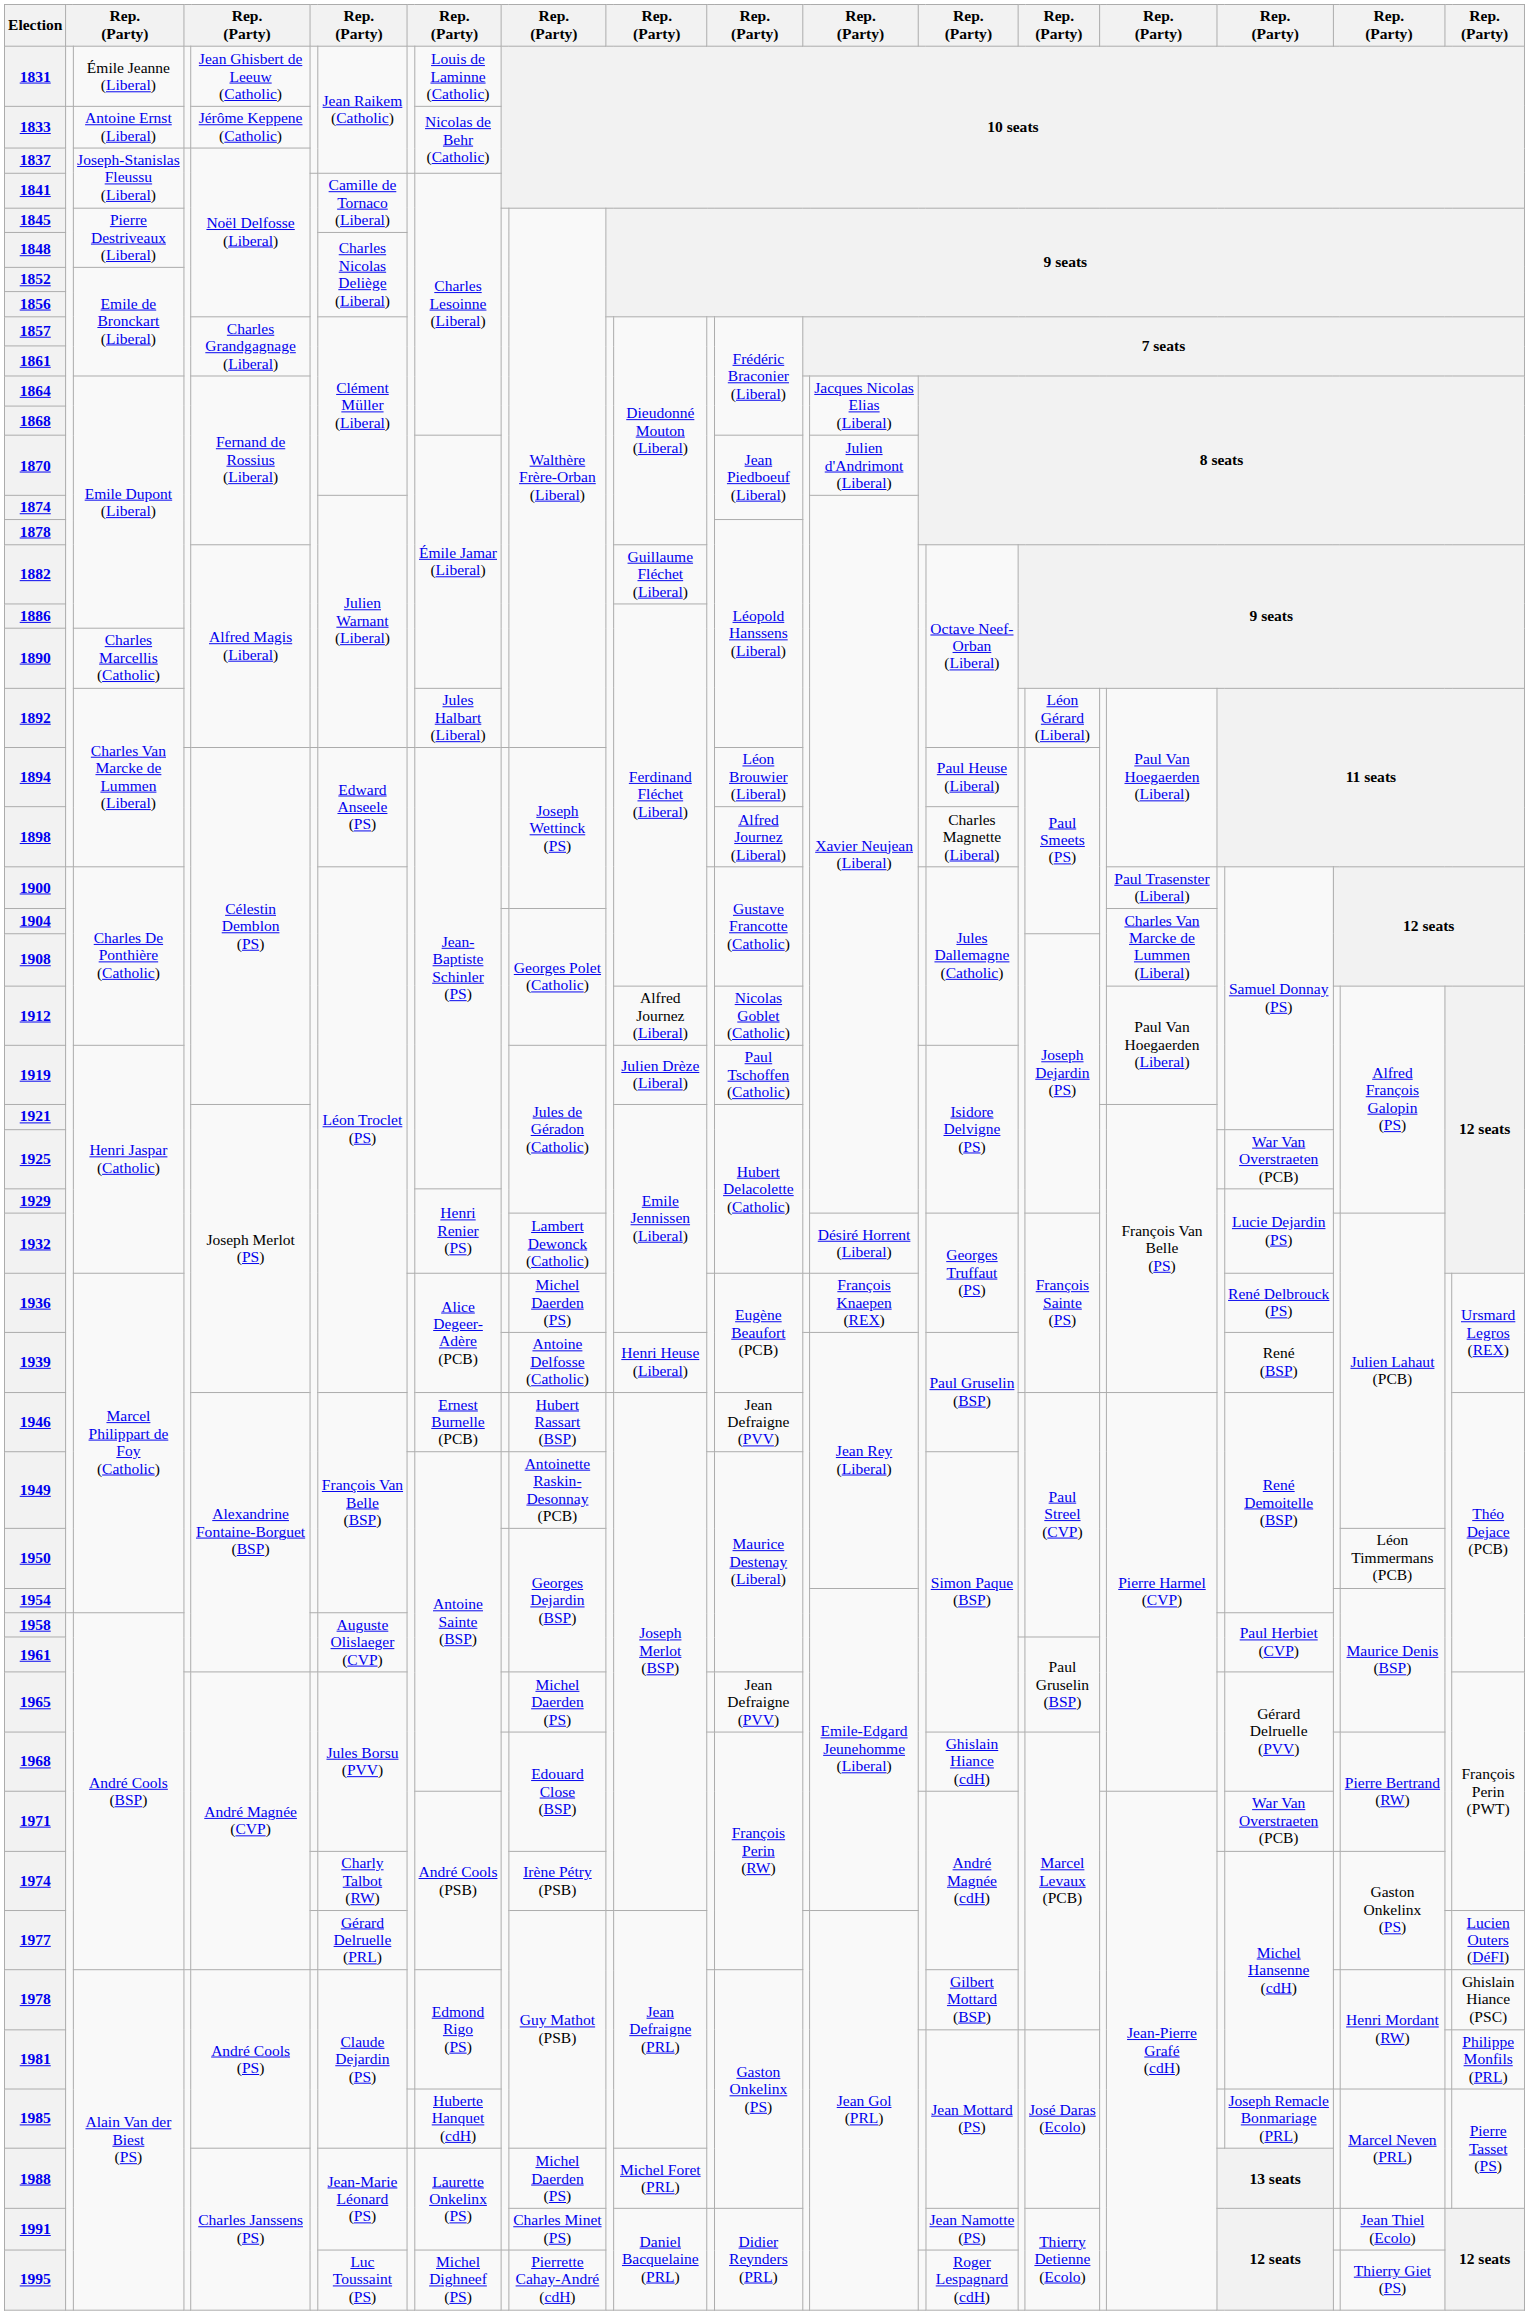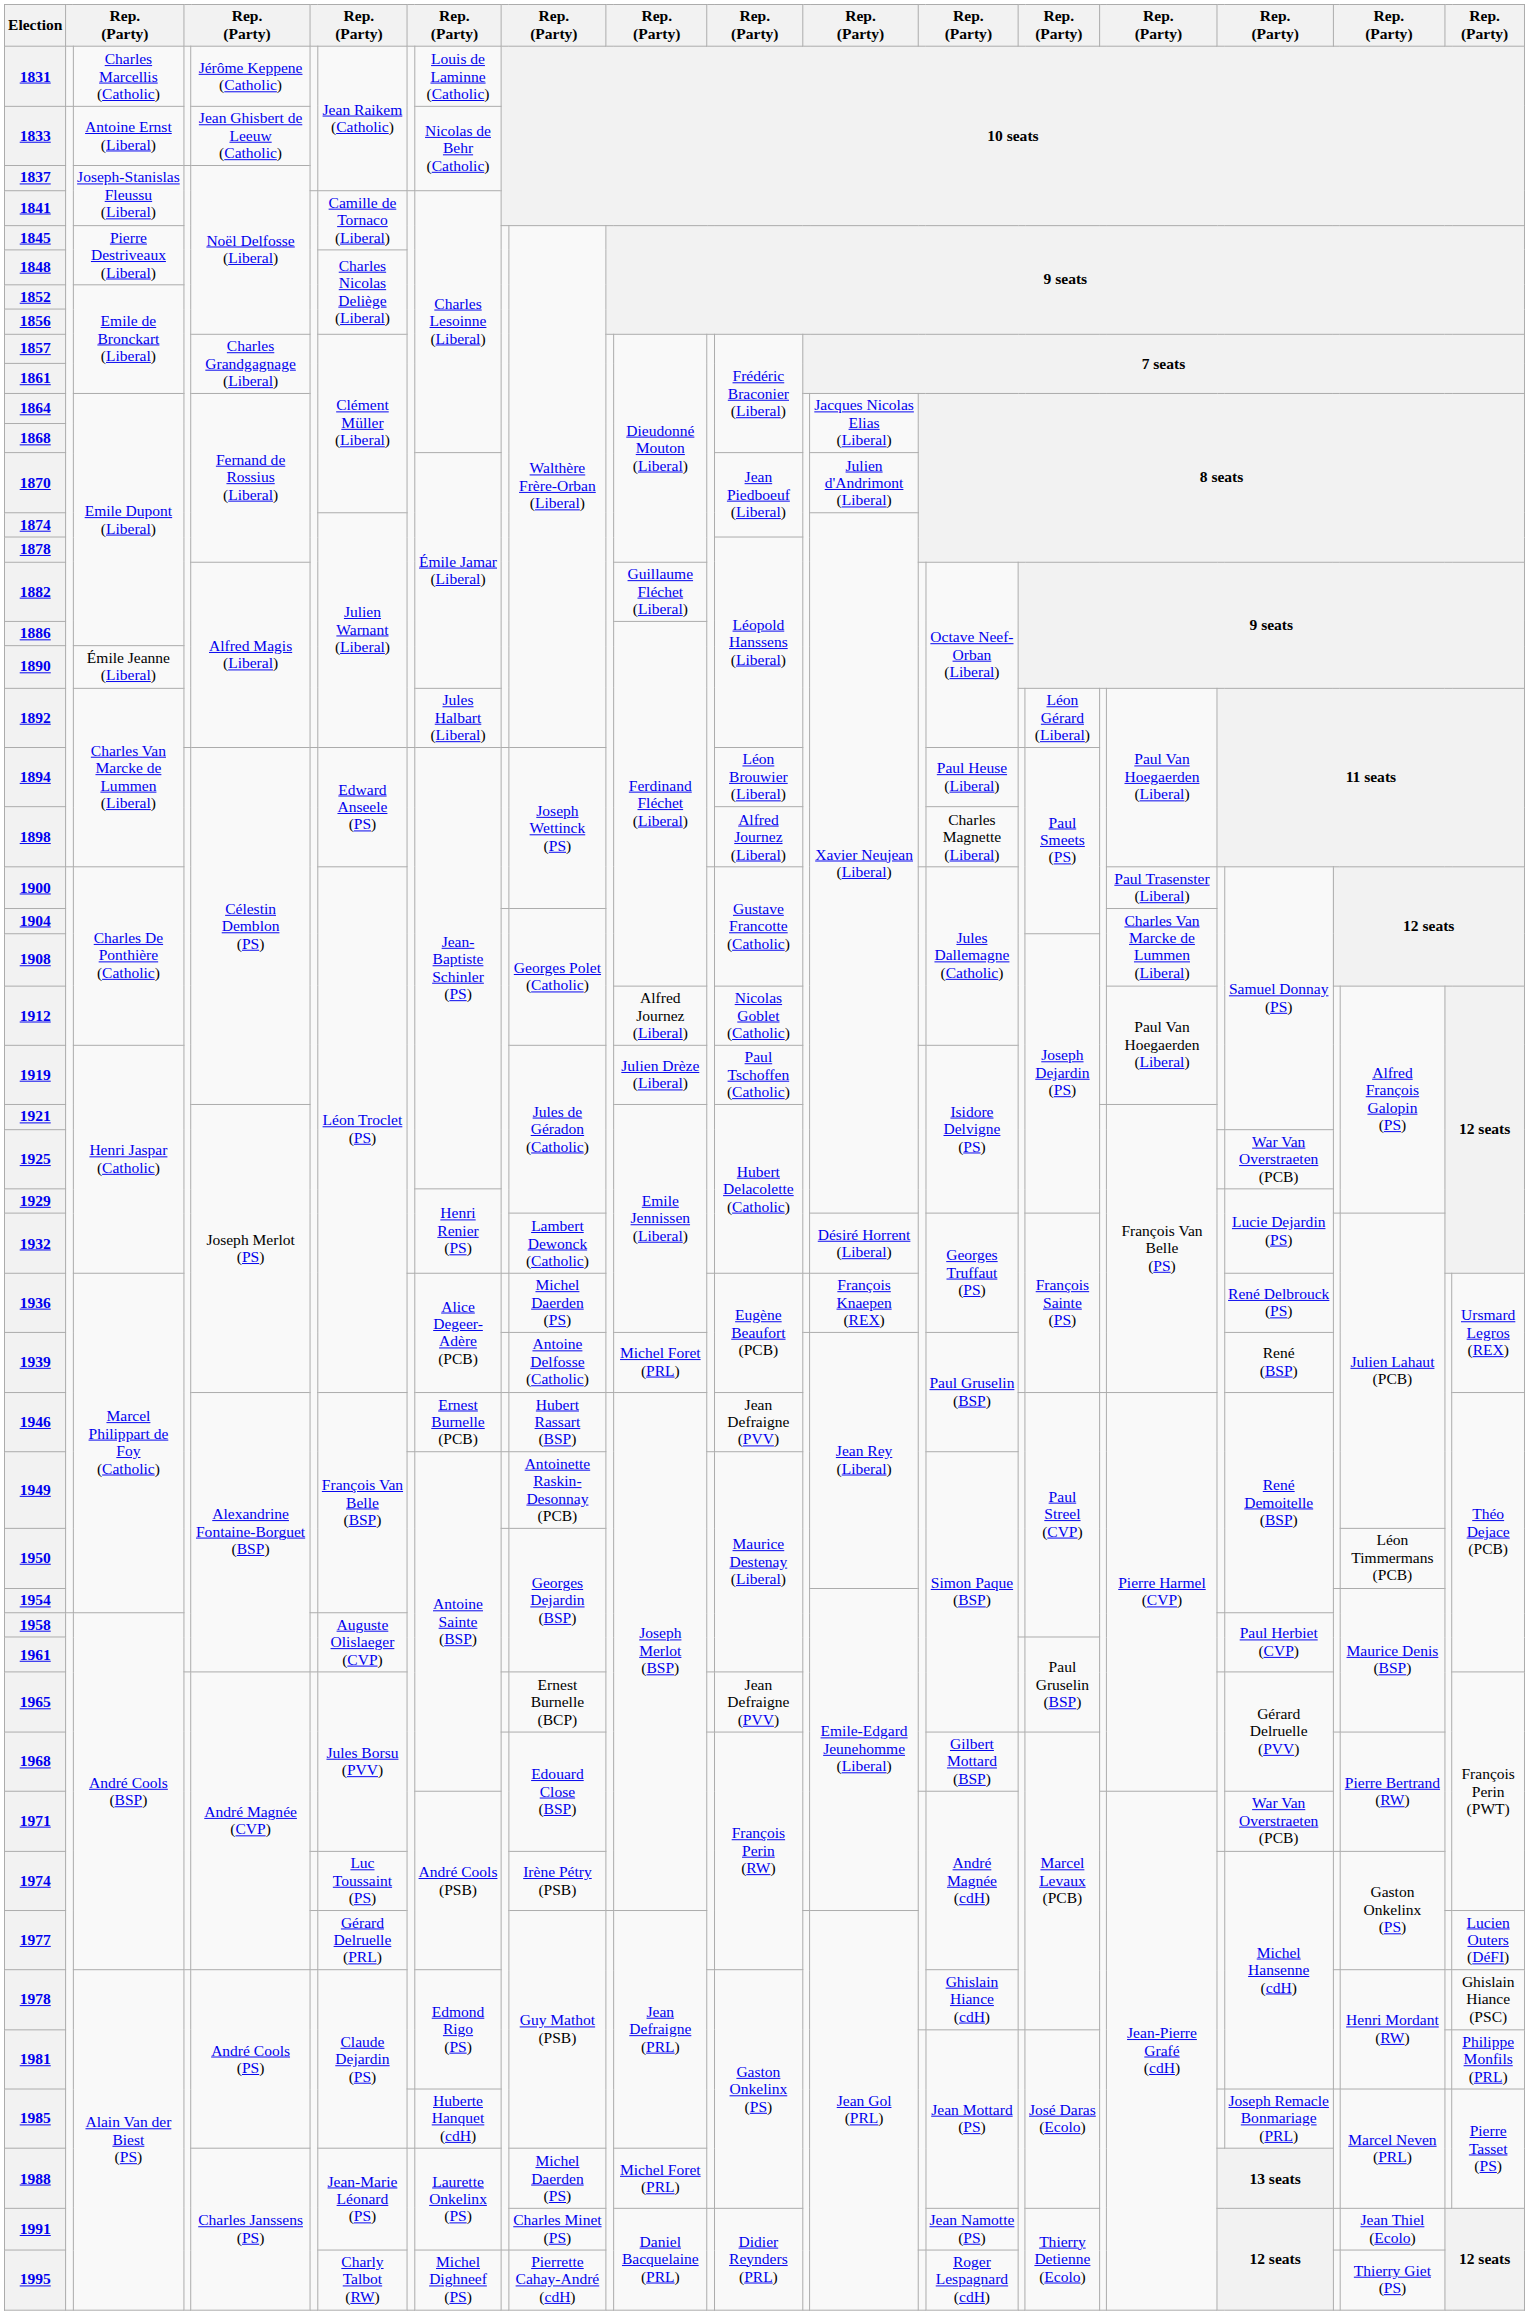(128, 76) Émile Jeanne (Liberal) -> (128, 76) Charles Marcellis (Catholic)
(251, 76) Jean Ghisbert de Leeuw (Catholic) -> (251, 76) Jérôme Keppene (Catholic)
(251, 127) Jérôme Keppene (Catholic) -> (251, 135) Jean Ghisbert de Leeuw (Catholic)
(128, 658) Charles Marcellis (Catholic) -> (128, 666) Émile Jeanne (Liberal)
(660, 1362) Henri Heuse (Liberal) -> (660, 1362) Michel Foret (PRL)
(557, 1702) Michel Daerden (PS) -> (557, 1702) Ernest Burnelle (BCP)
(972, 1761) Ghislain Hiance (cdH) -> (972, 1761) Gilbert Mottard (BSP)
(362, 1880) Charly Talbot (RW) -> (362, 1880) Luc Toussaint (PS)
(972, 1999) Gilbert Mottard (BSP) -> (972, 1999) Ghislain Hiance (cdH)
(362, 2279) Luc Toussaint (PS) -> (362, 2279) Charly Talbot (RW)
